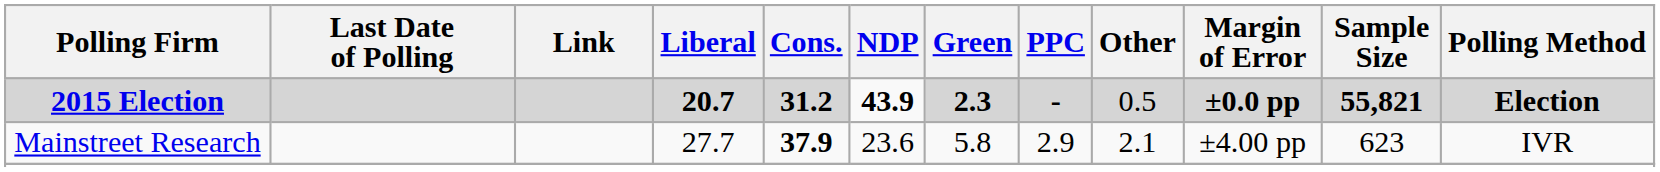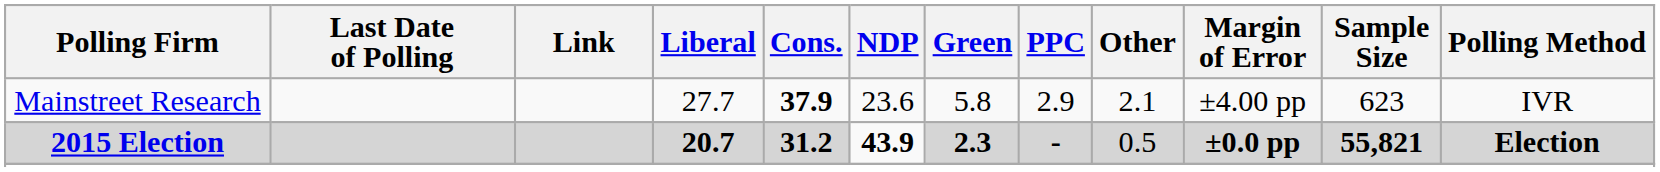rows swapped: (137, 143) <-> (137, 100)
